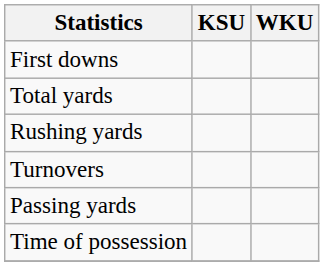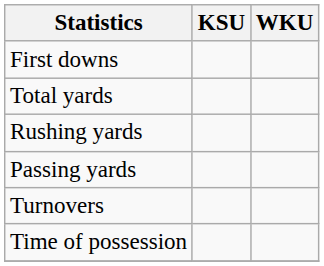rows swapped: (73, 205) <-> (57, 168)
